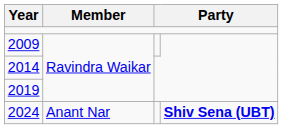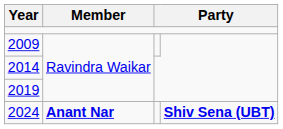(78, 112) normal -> (80, 112) bold
